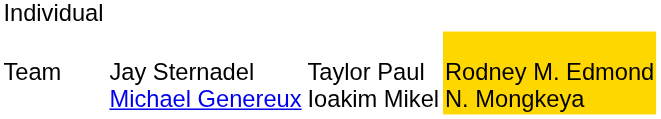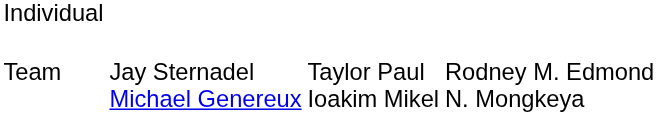(550, 86) gold background -> (550, 86) no background
